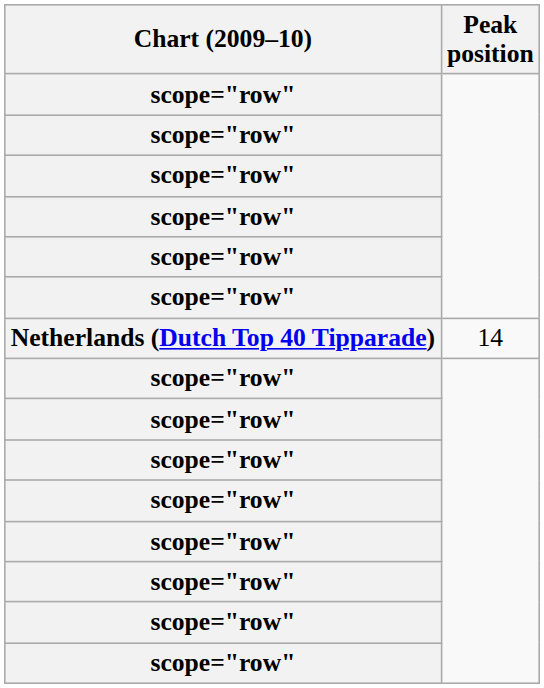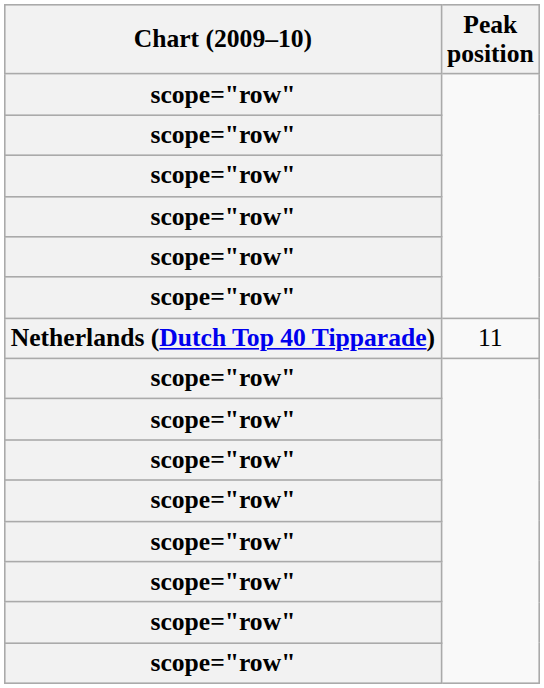(490, 337) 14 -> (490, 337) 11
